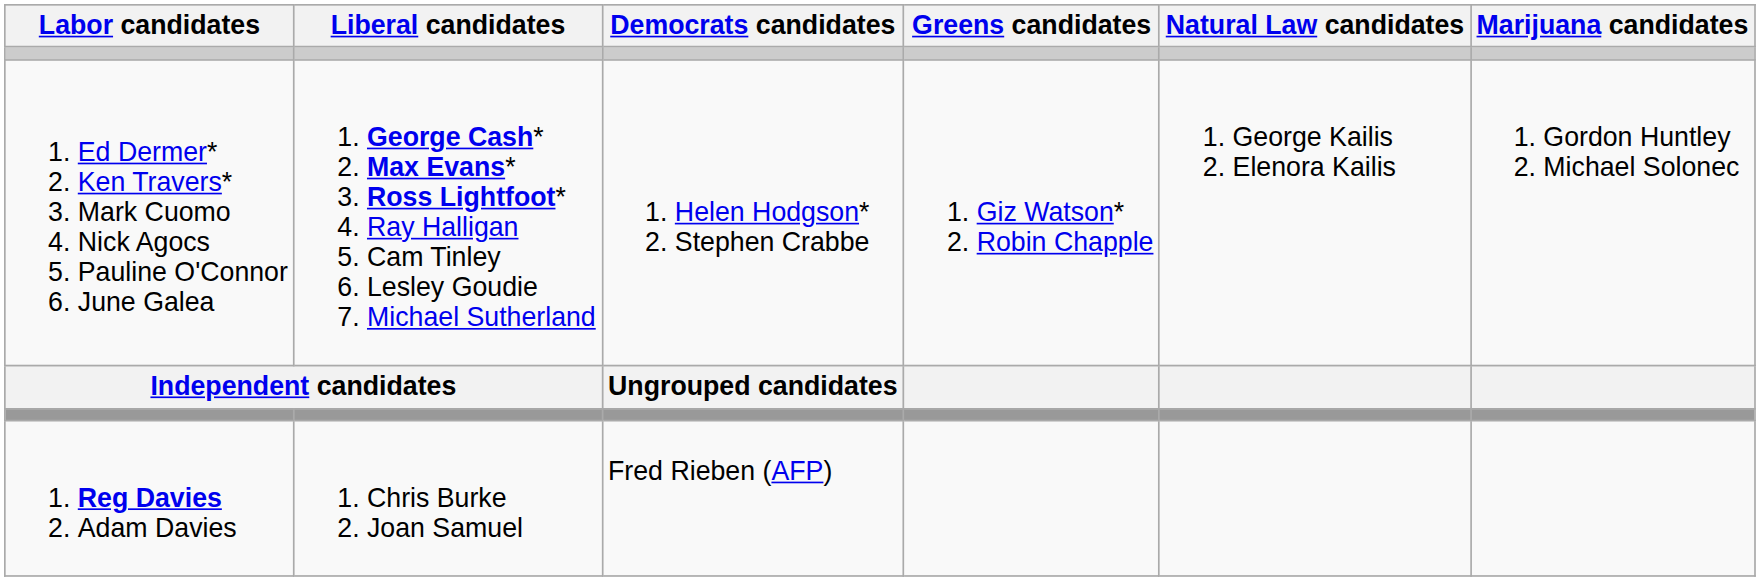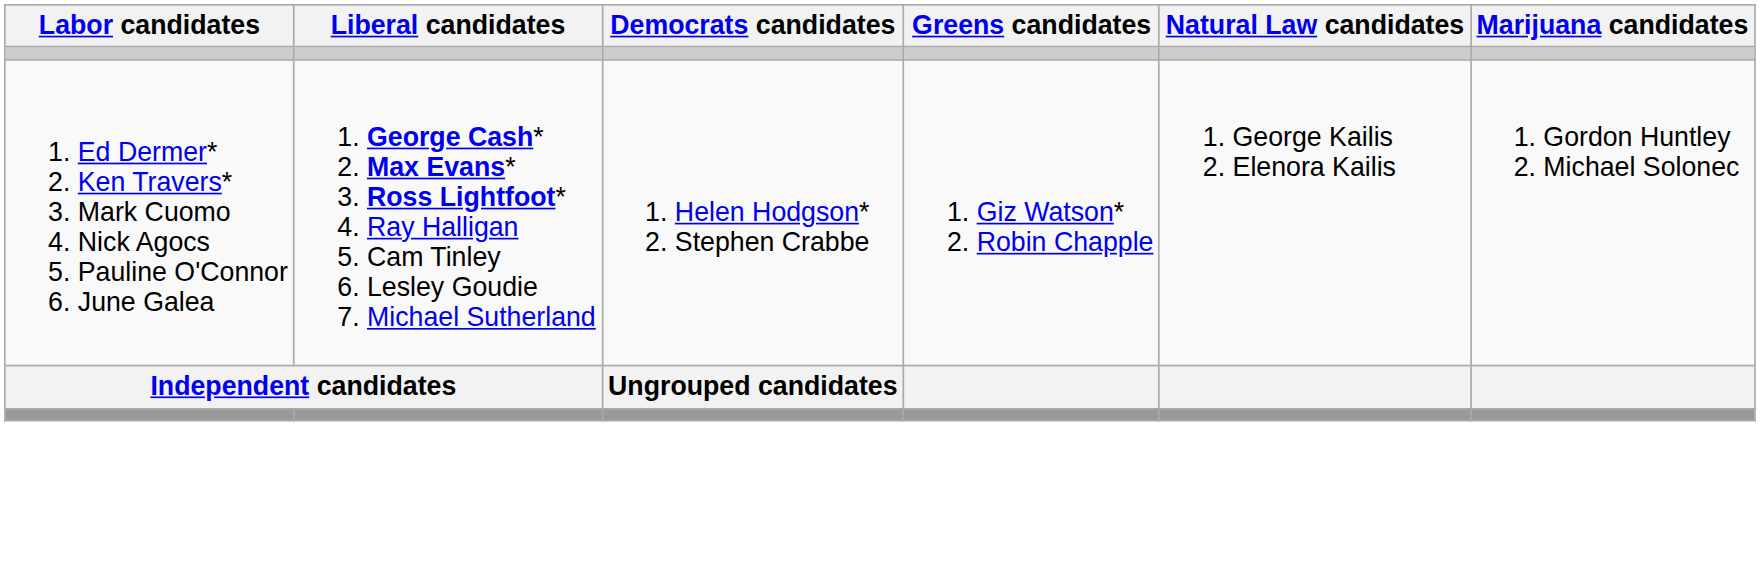- row: (149, 513)
